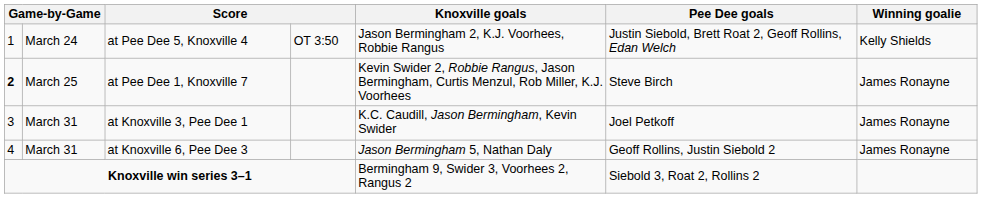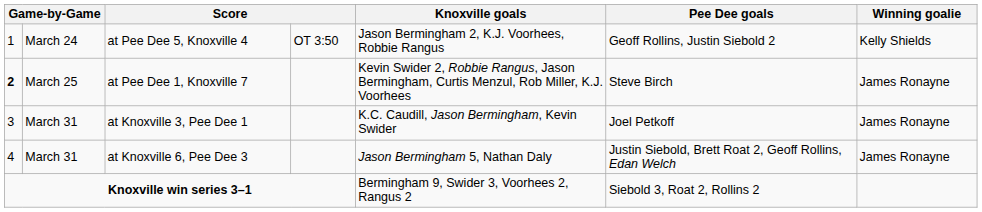(725, 41) Justin Siebold, Brett Roat 2, Geoff Rollins, Edan Welch -> (692, 41) Geoff Rollins, Justin Siebold 2
(692, 149) Geoff Rollins, Justin Siebold 2 -> (725, 156) Justin Siebold, Brett Roat 2, Geoff Rollins, Edan Welch
